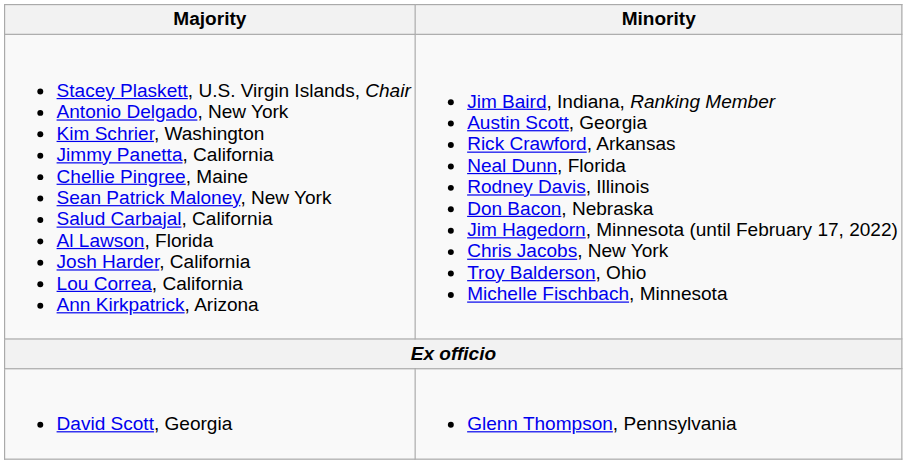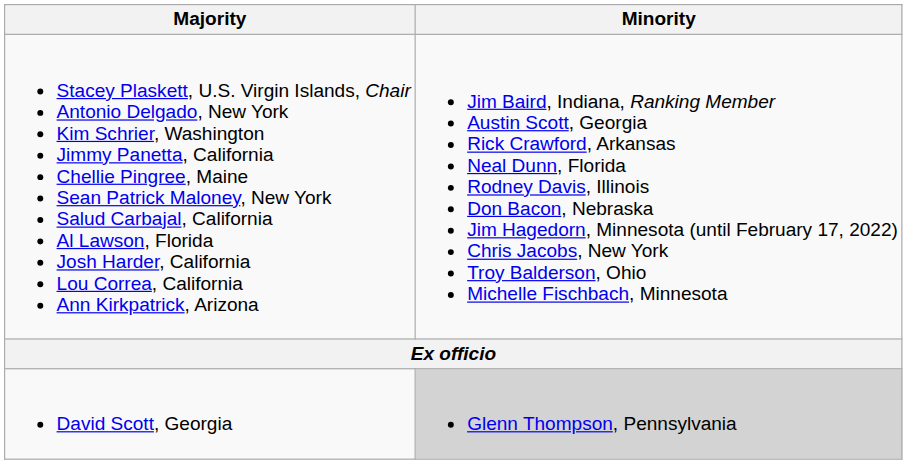(659, 424) no background -> (659, 424) lightgrey background
